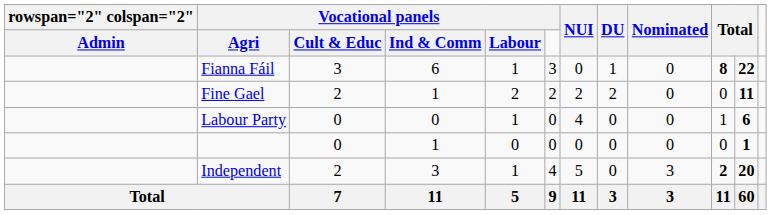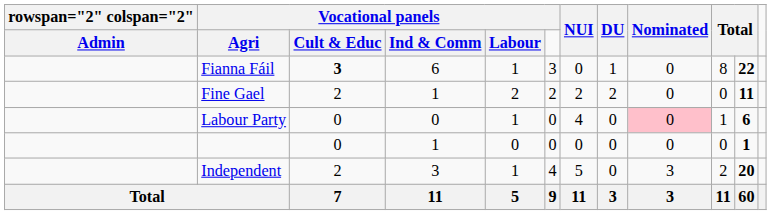(338, 68) normal -> (338, 68) bold
(723, 68) bold -> (723, 68) normal
(670, 119) no background -> (670, 119) pink background
(723, 171) bold -> (723, 171) normal
